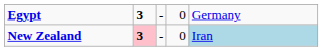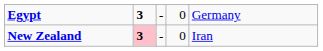(202, 35) lightblue background -> (202, 35) no background
